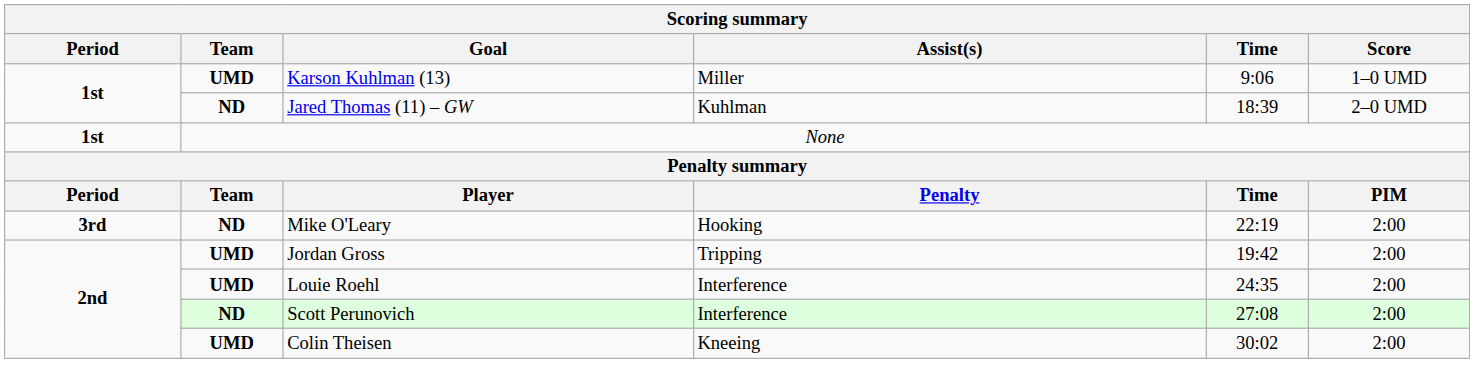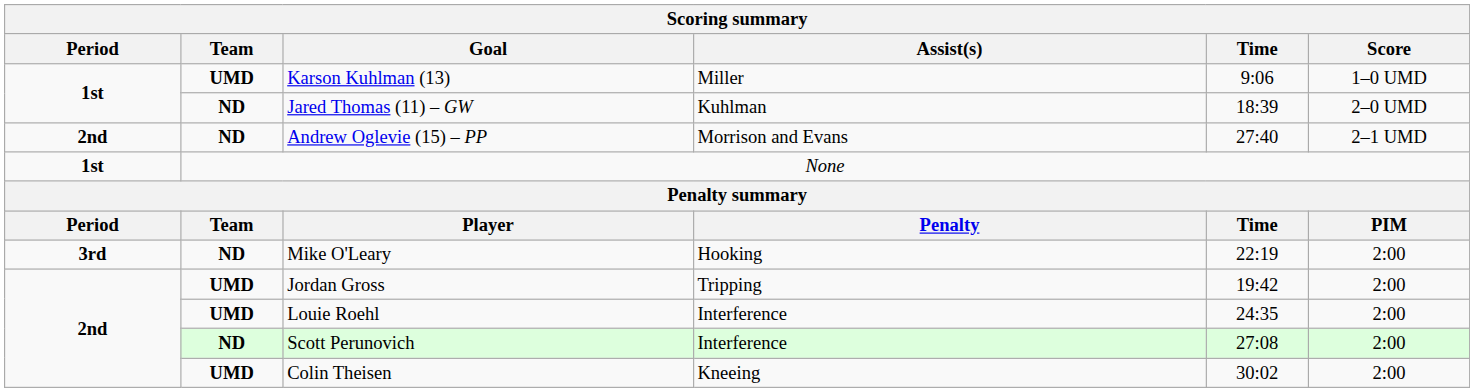+ row: (387, 136)
